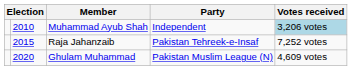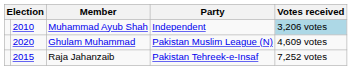rows swapped: (81, 42) <-> (92, 57)
